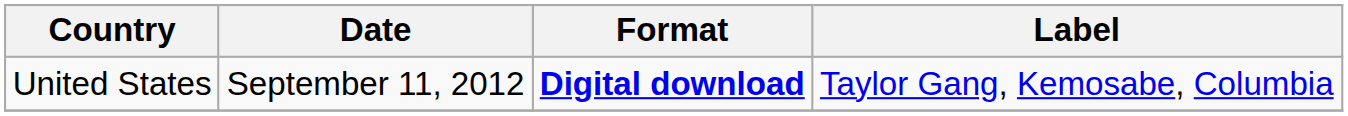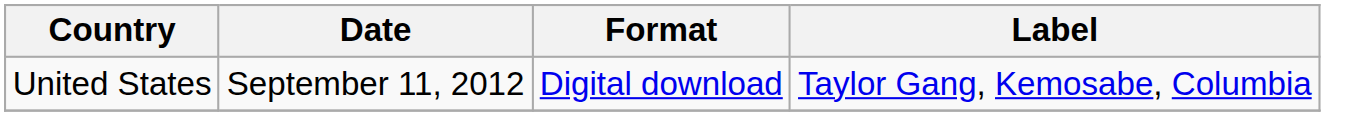(672, 83) bold -> (661, 83) normal
